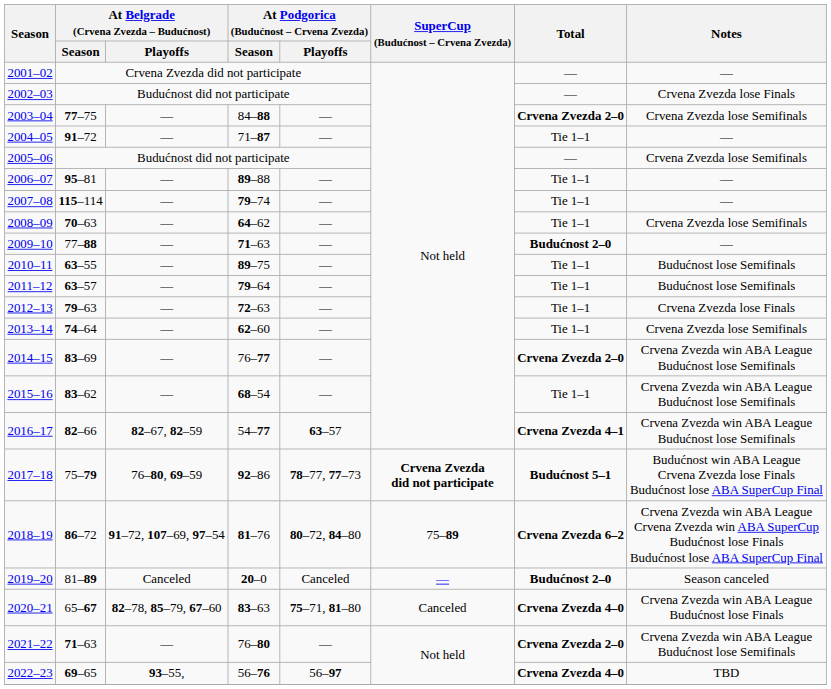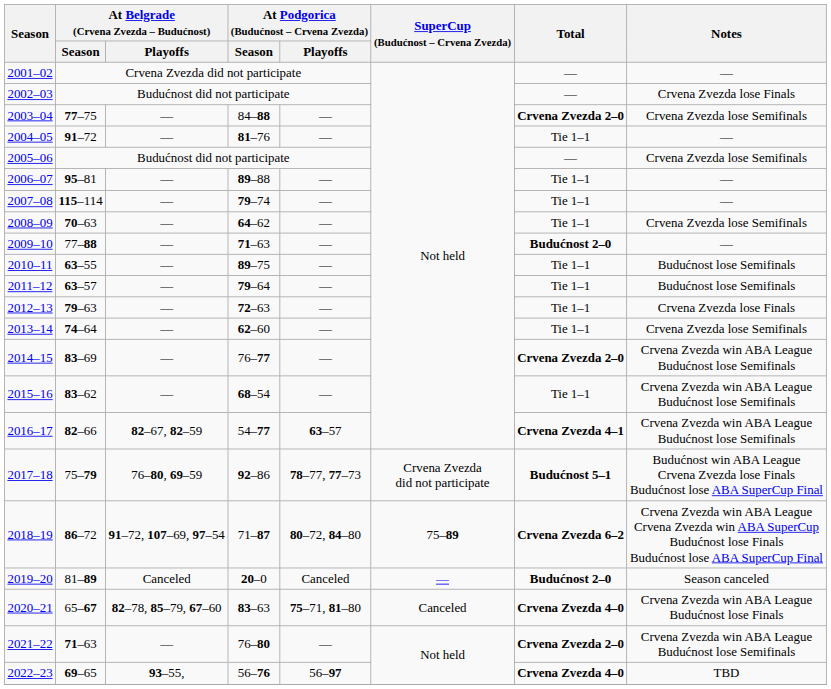(254, 137) 71–87 -> (254, 137) 81–76
(443, 475) bold -> (443, 475) normal
(254, 534) 81–76 -> (254, 534) 71–87
